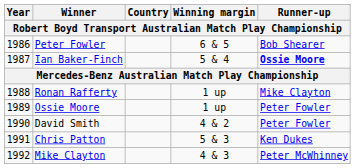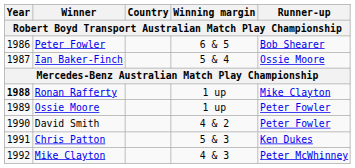(292, 60) bold -> (292, 60) normal
(18, 92) normal -> (18, 92) bold
